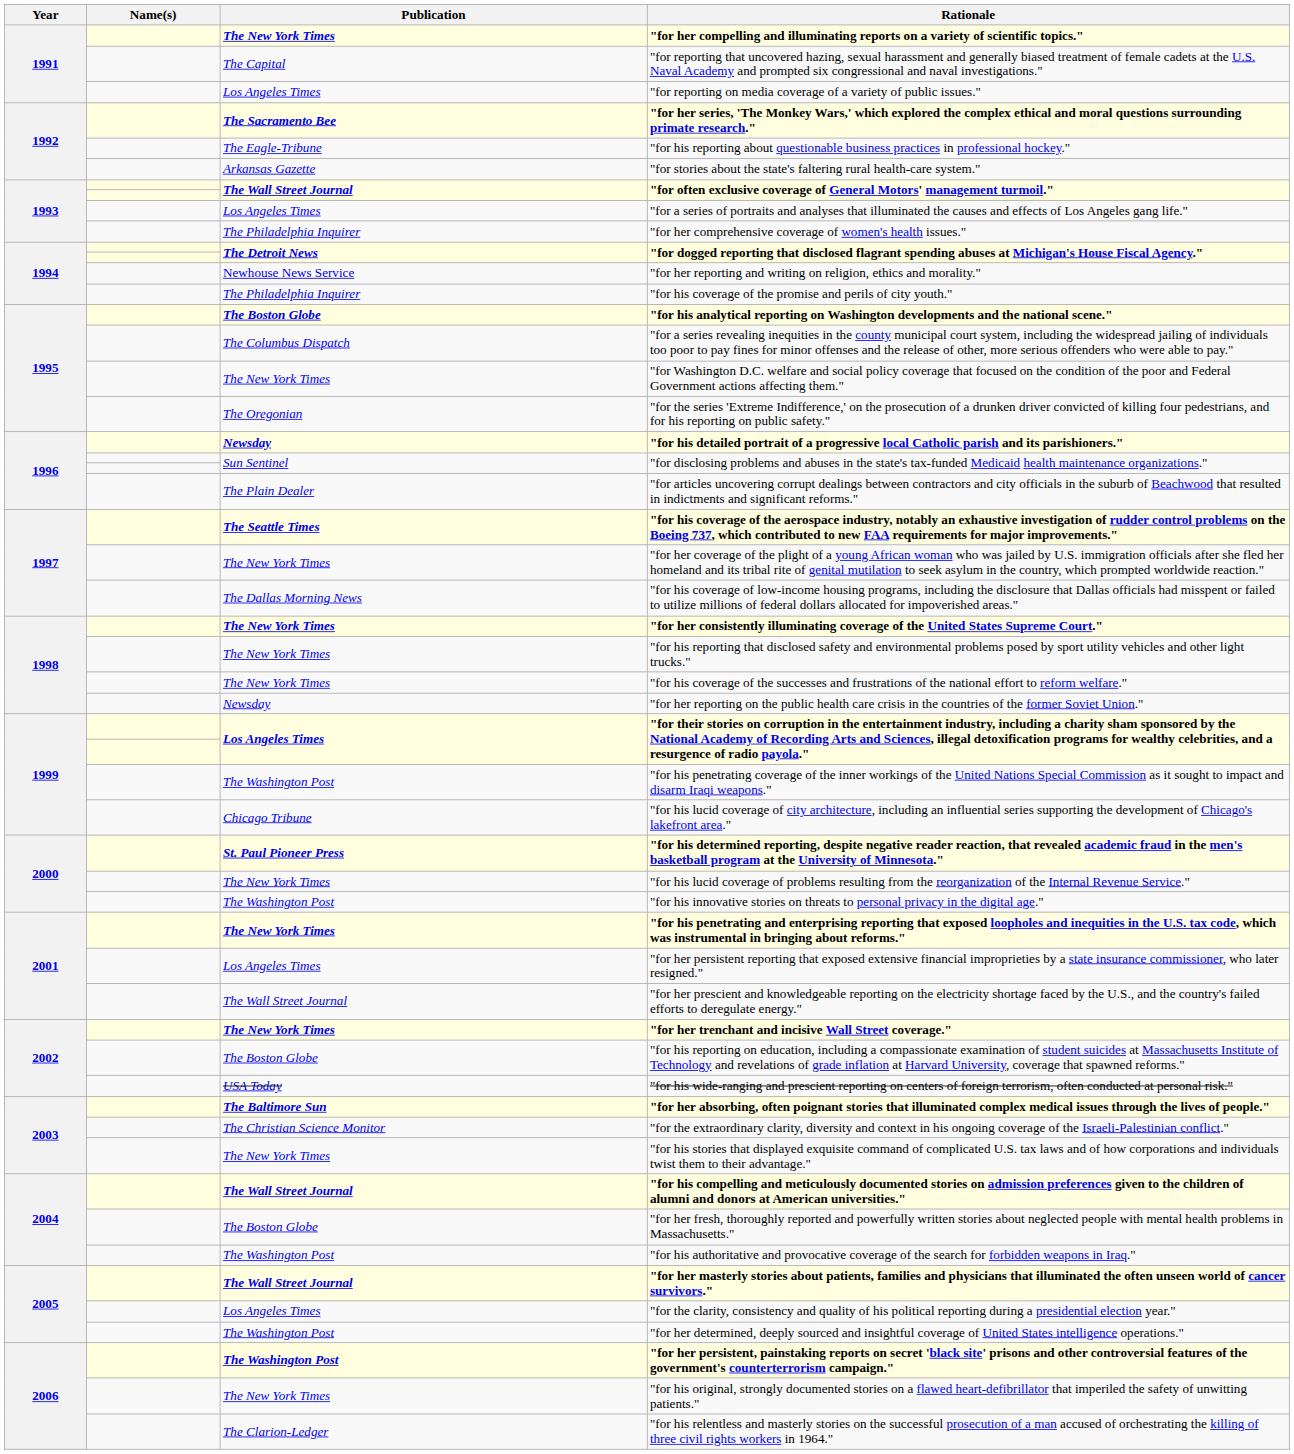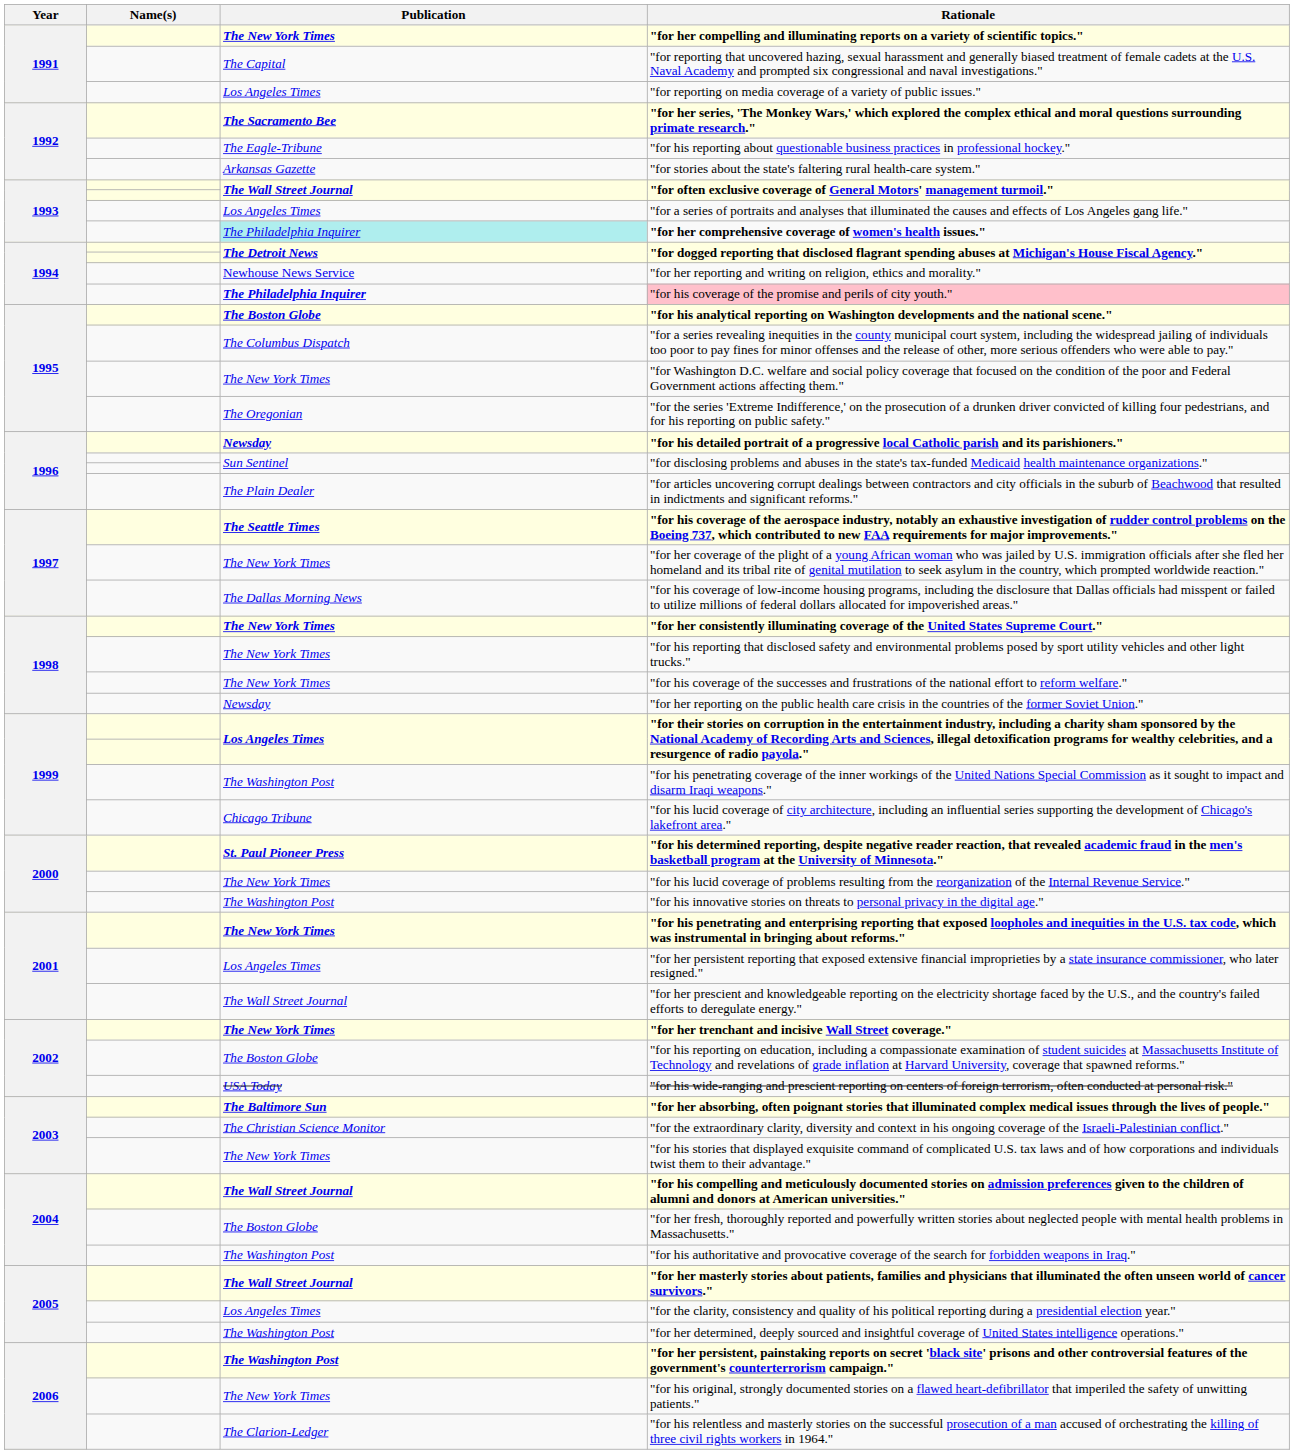(292, 231) no background -> (292, 231) paleturquoise background
(808, 231) normal -> (818, 231) bold
(292, 294) normal -> (294, 294) bold
(801, 294) no background -> (801, 294) pink background
